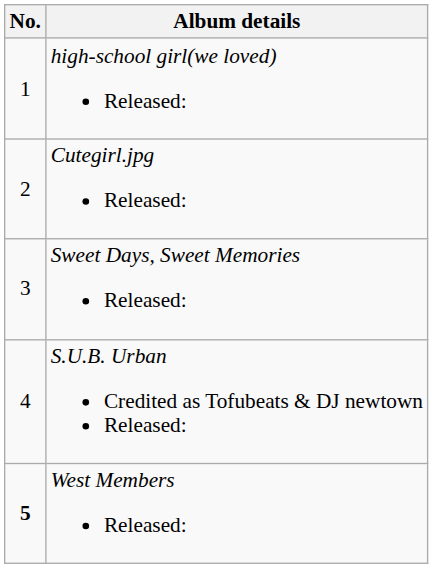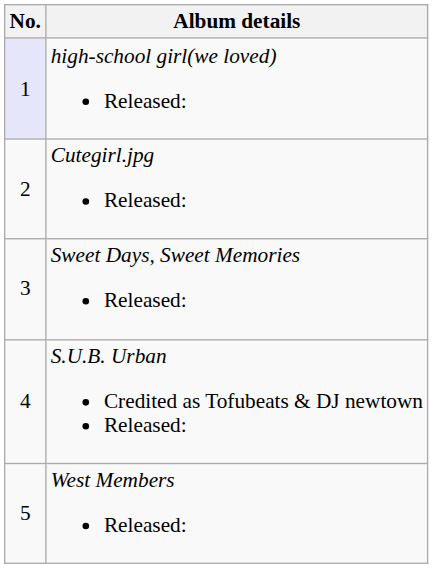(25, 88) no background -> (25, 88) lavender background
(25, 513) bold -> (25, 513) normal
